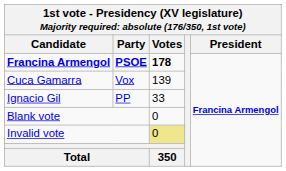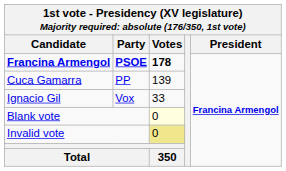(125, 80) Vox -> (123, 80) PP
(123, 98) PP -> (125, 98) Vox
(155, 116) no background -> (155, 116) lightyellow background
